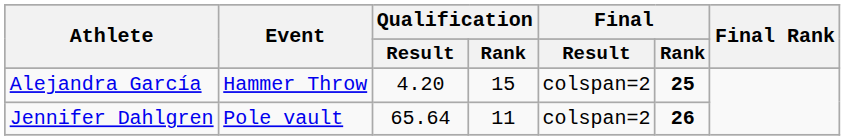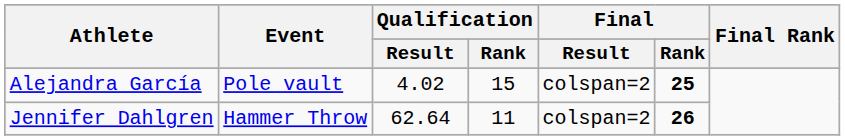(295, 85) Hammer Throw -> (283, 85) Pole vault
(421, 85) 4.20 -> (421, 85) 4.02
(283, 118) Pole vault -> (295, 118) Hammer Throw
(421, 118) 65.64 -> (421, 118) 62.64
